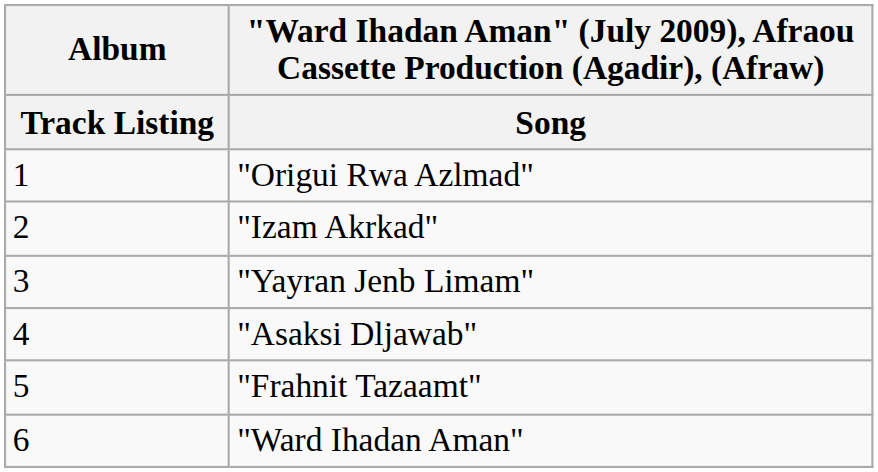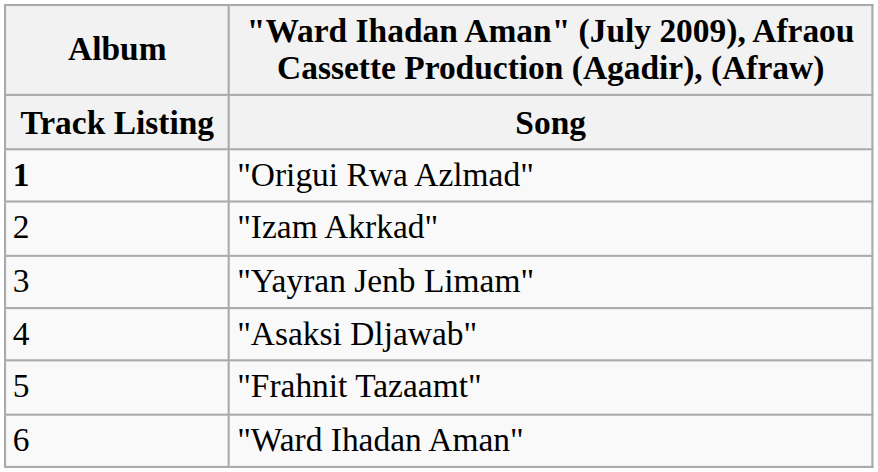(21, 174) normal -> (21, 174) bold
